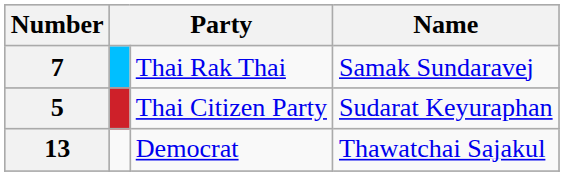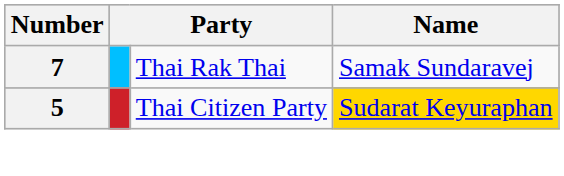(446, 107) no background -> (446, 107) gold background
- row: (57, 149)
